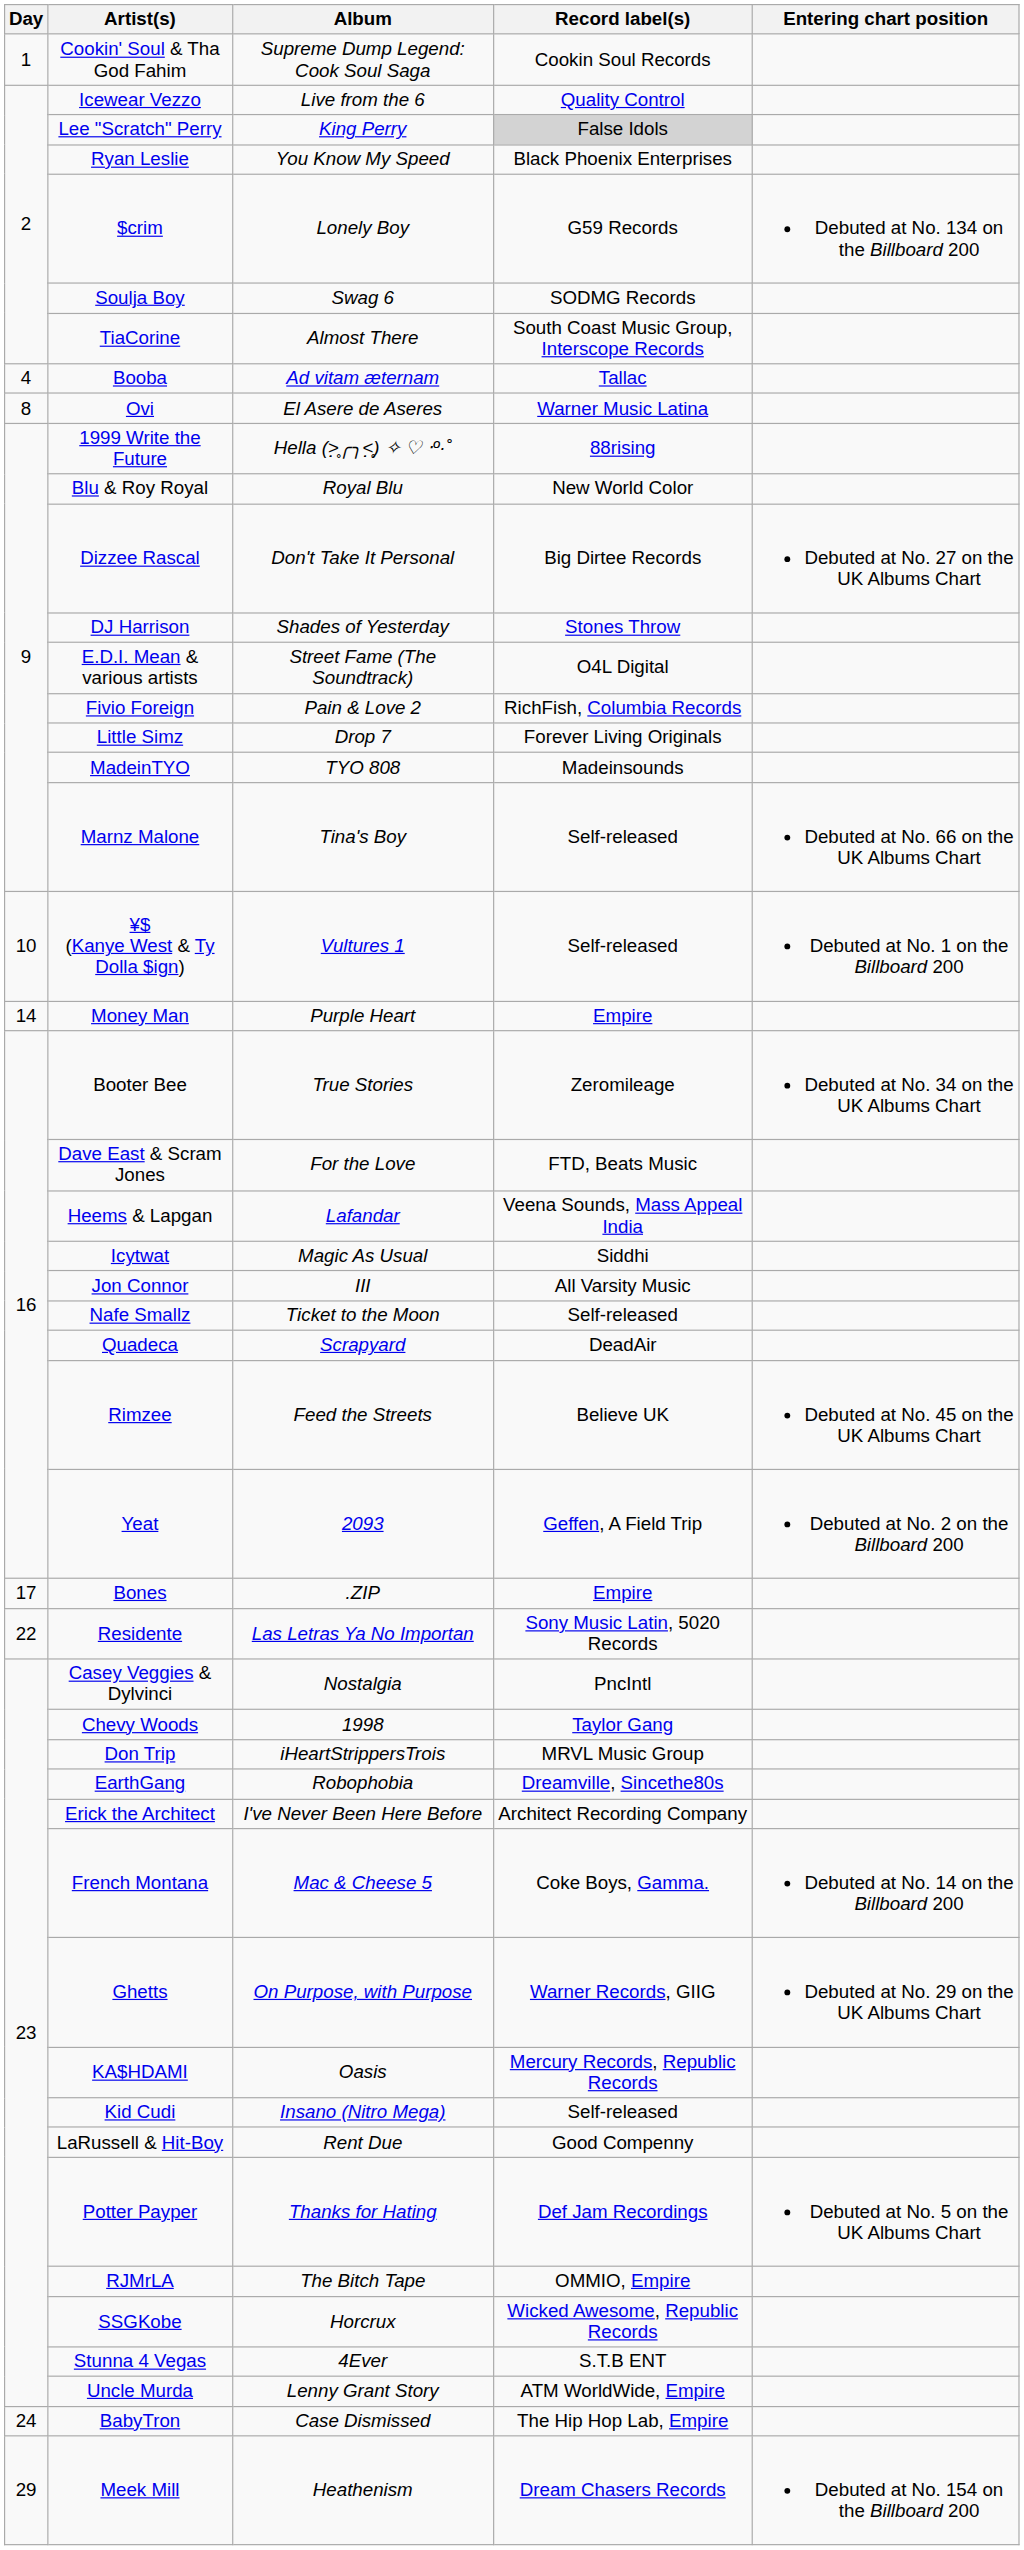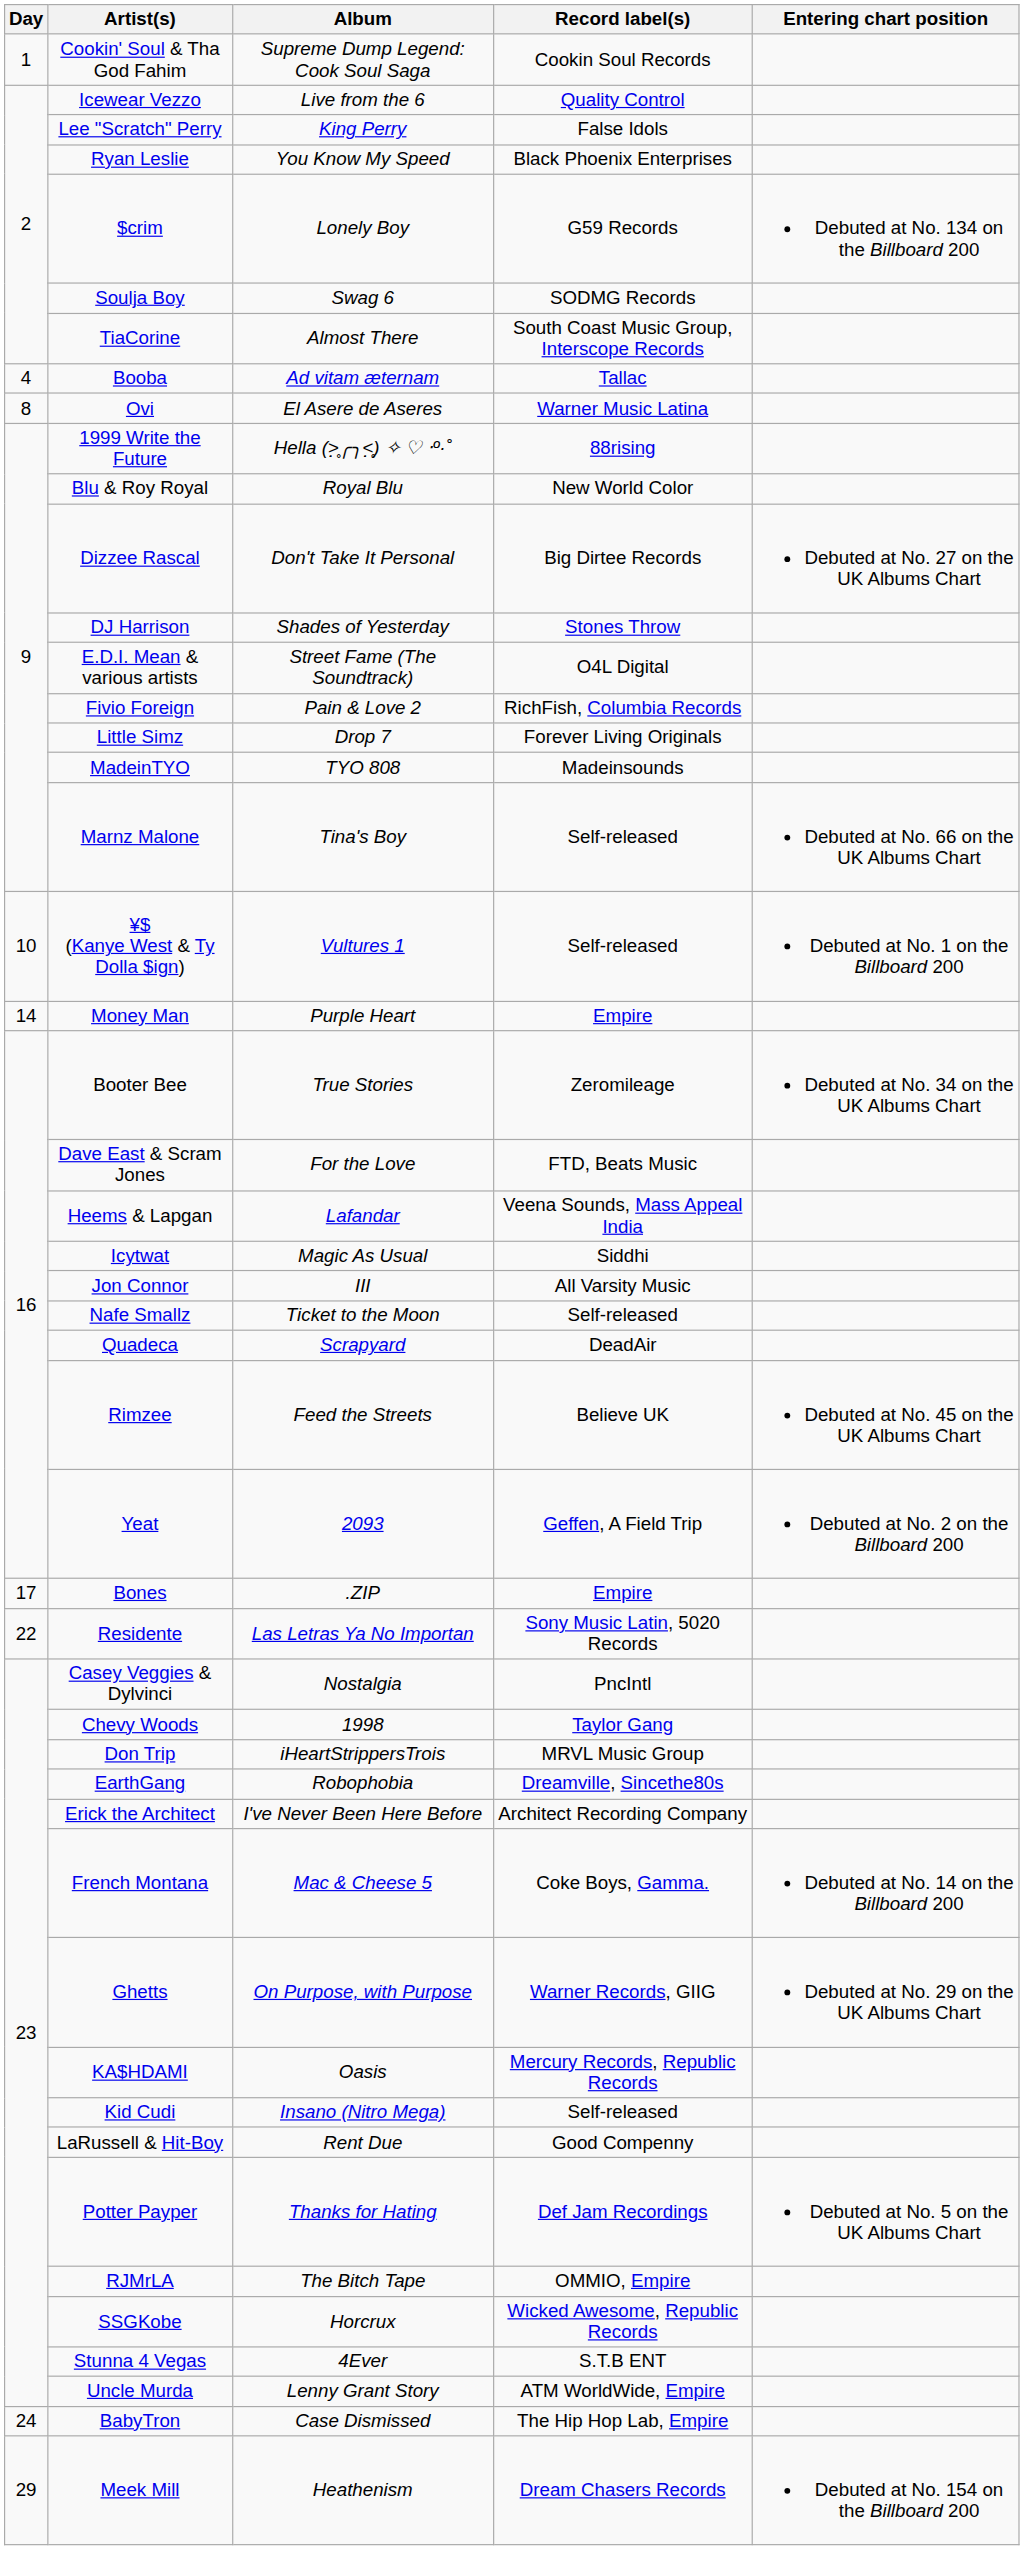(623, 129) lightgrey background -> (623, 129) no background
